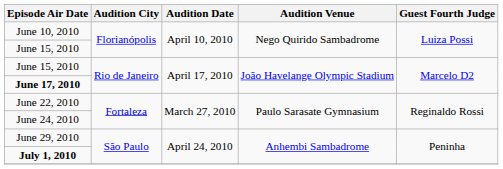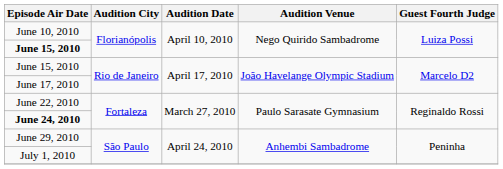(48, 48) normal -> (48, 48) bold
(48, 84) bold -> (48, 84) normal
(48, 119) normal -> (48, 119) bold
(48, 155) bold -> (48, 155) normal
